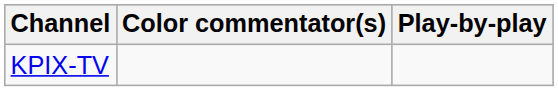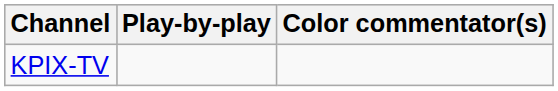columns swapped: (472, 24) <-> (254, 24)
